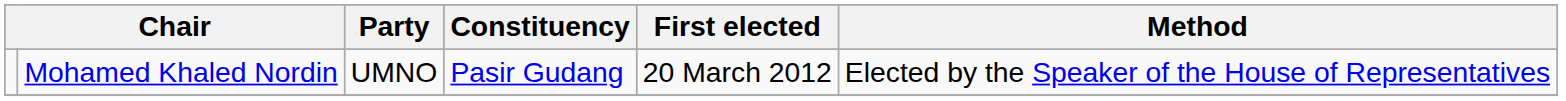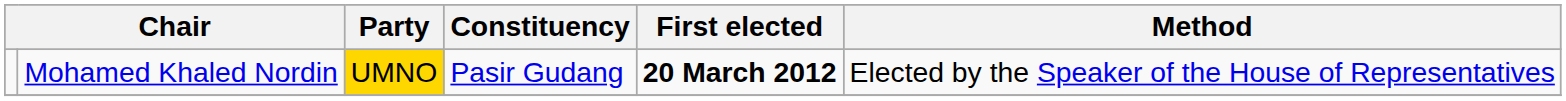(394, 71) no background -> (394, 71) gold background
(737, 71) normal -> (740, 71) bold
